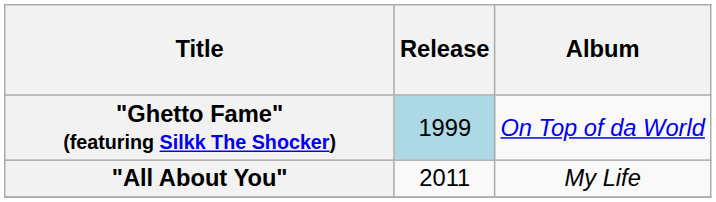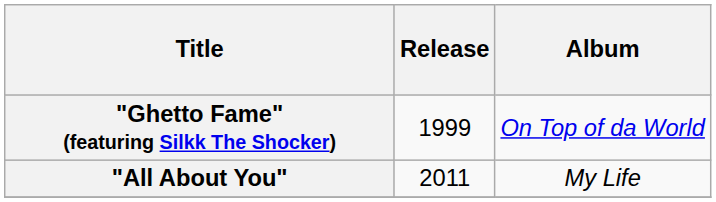(445, 127) lightblue background -> (445, 127) no background
